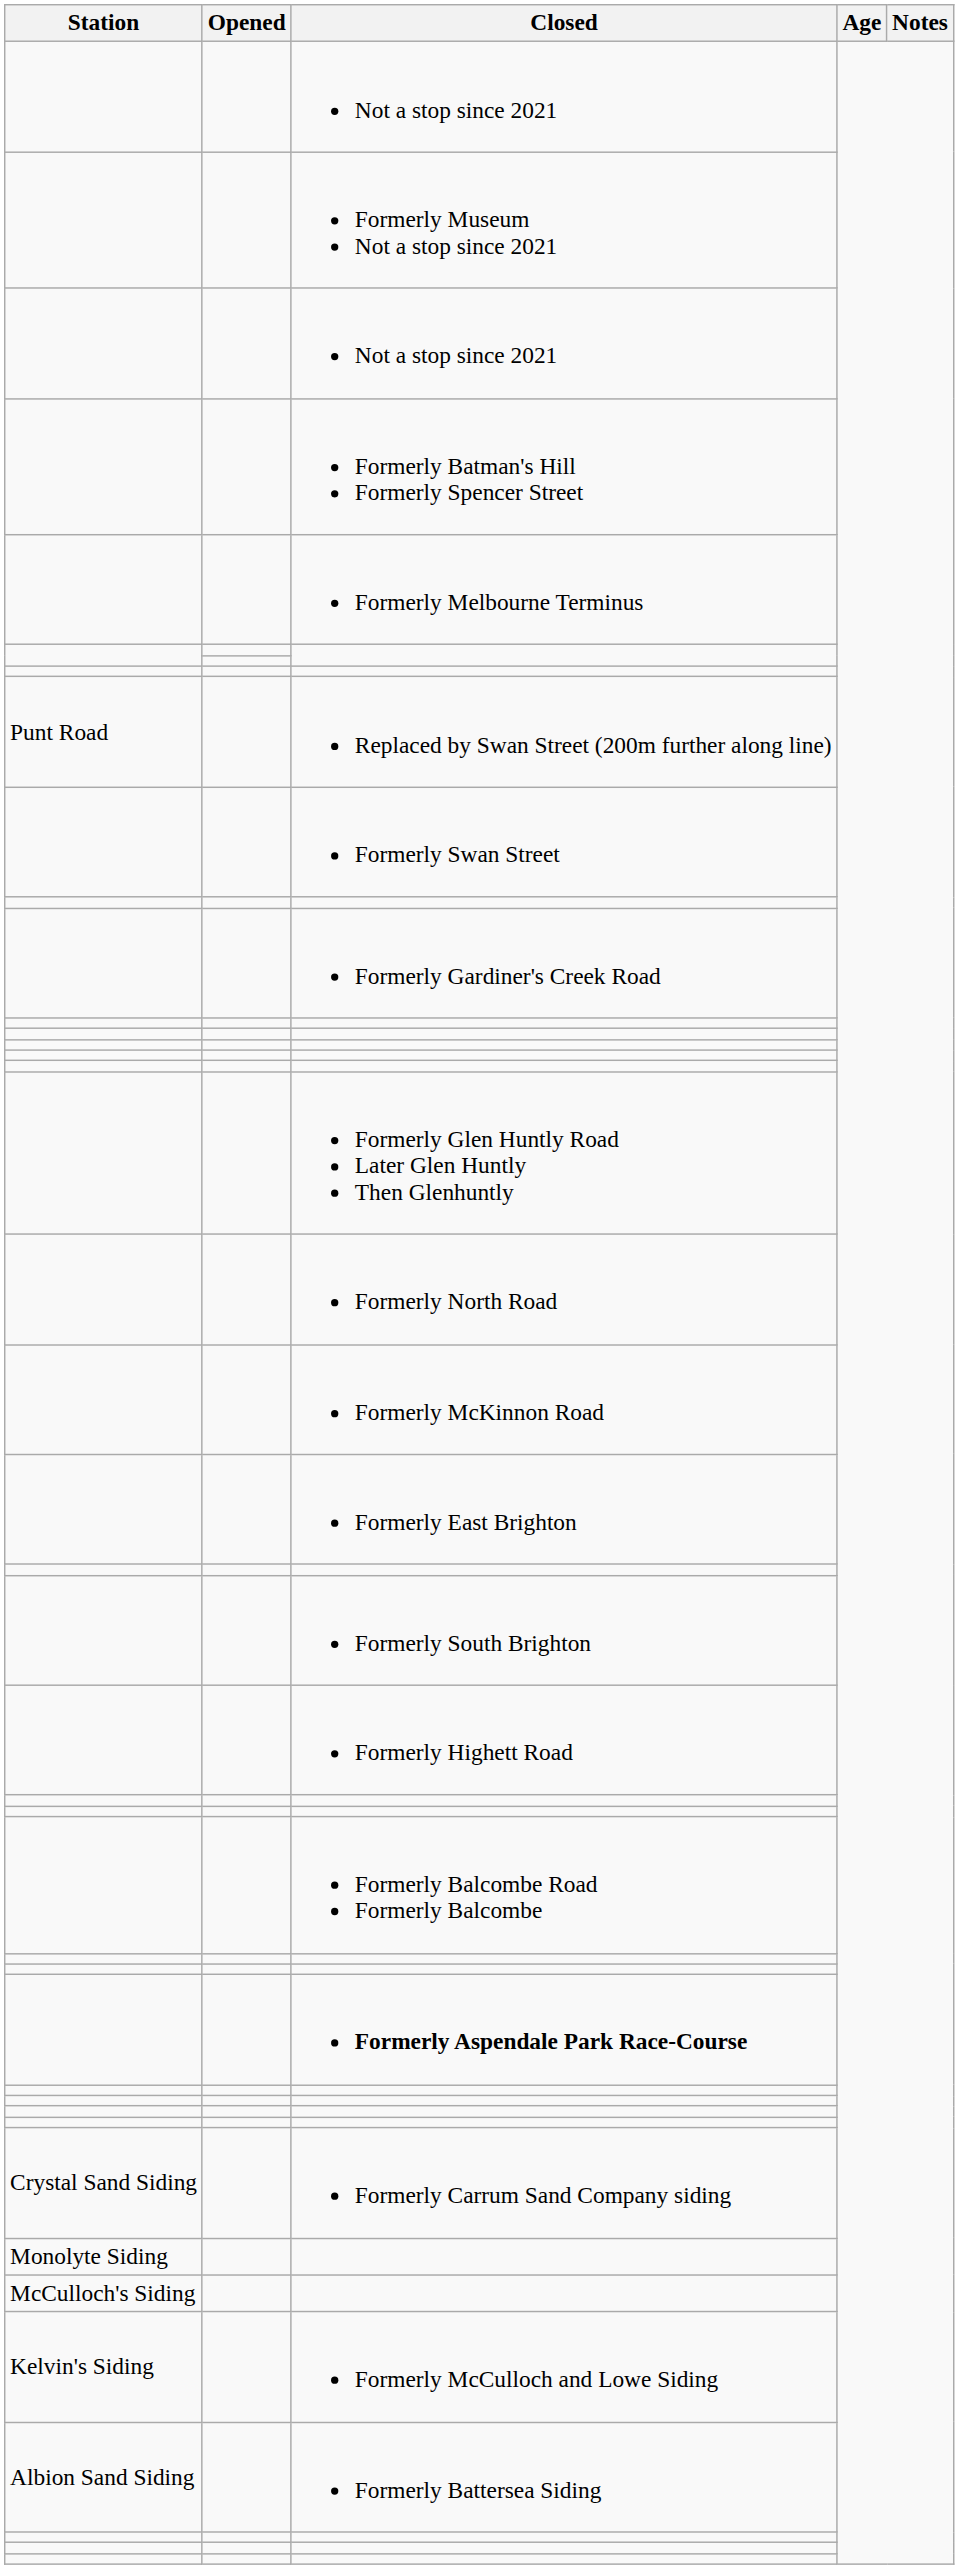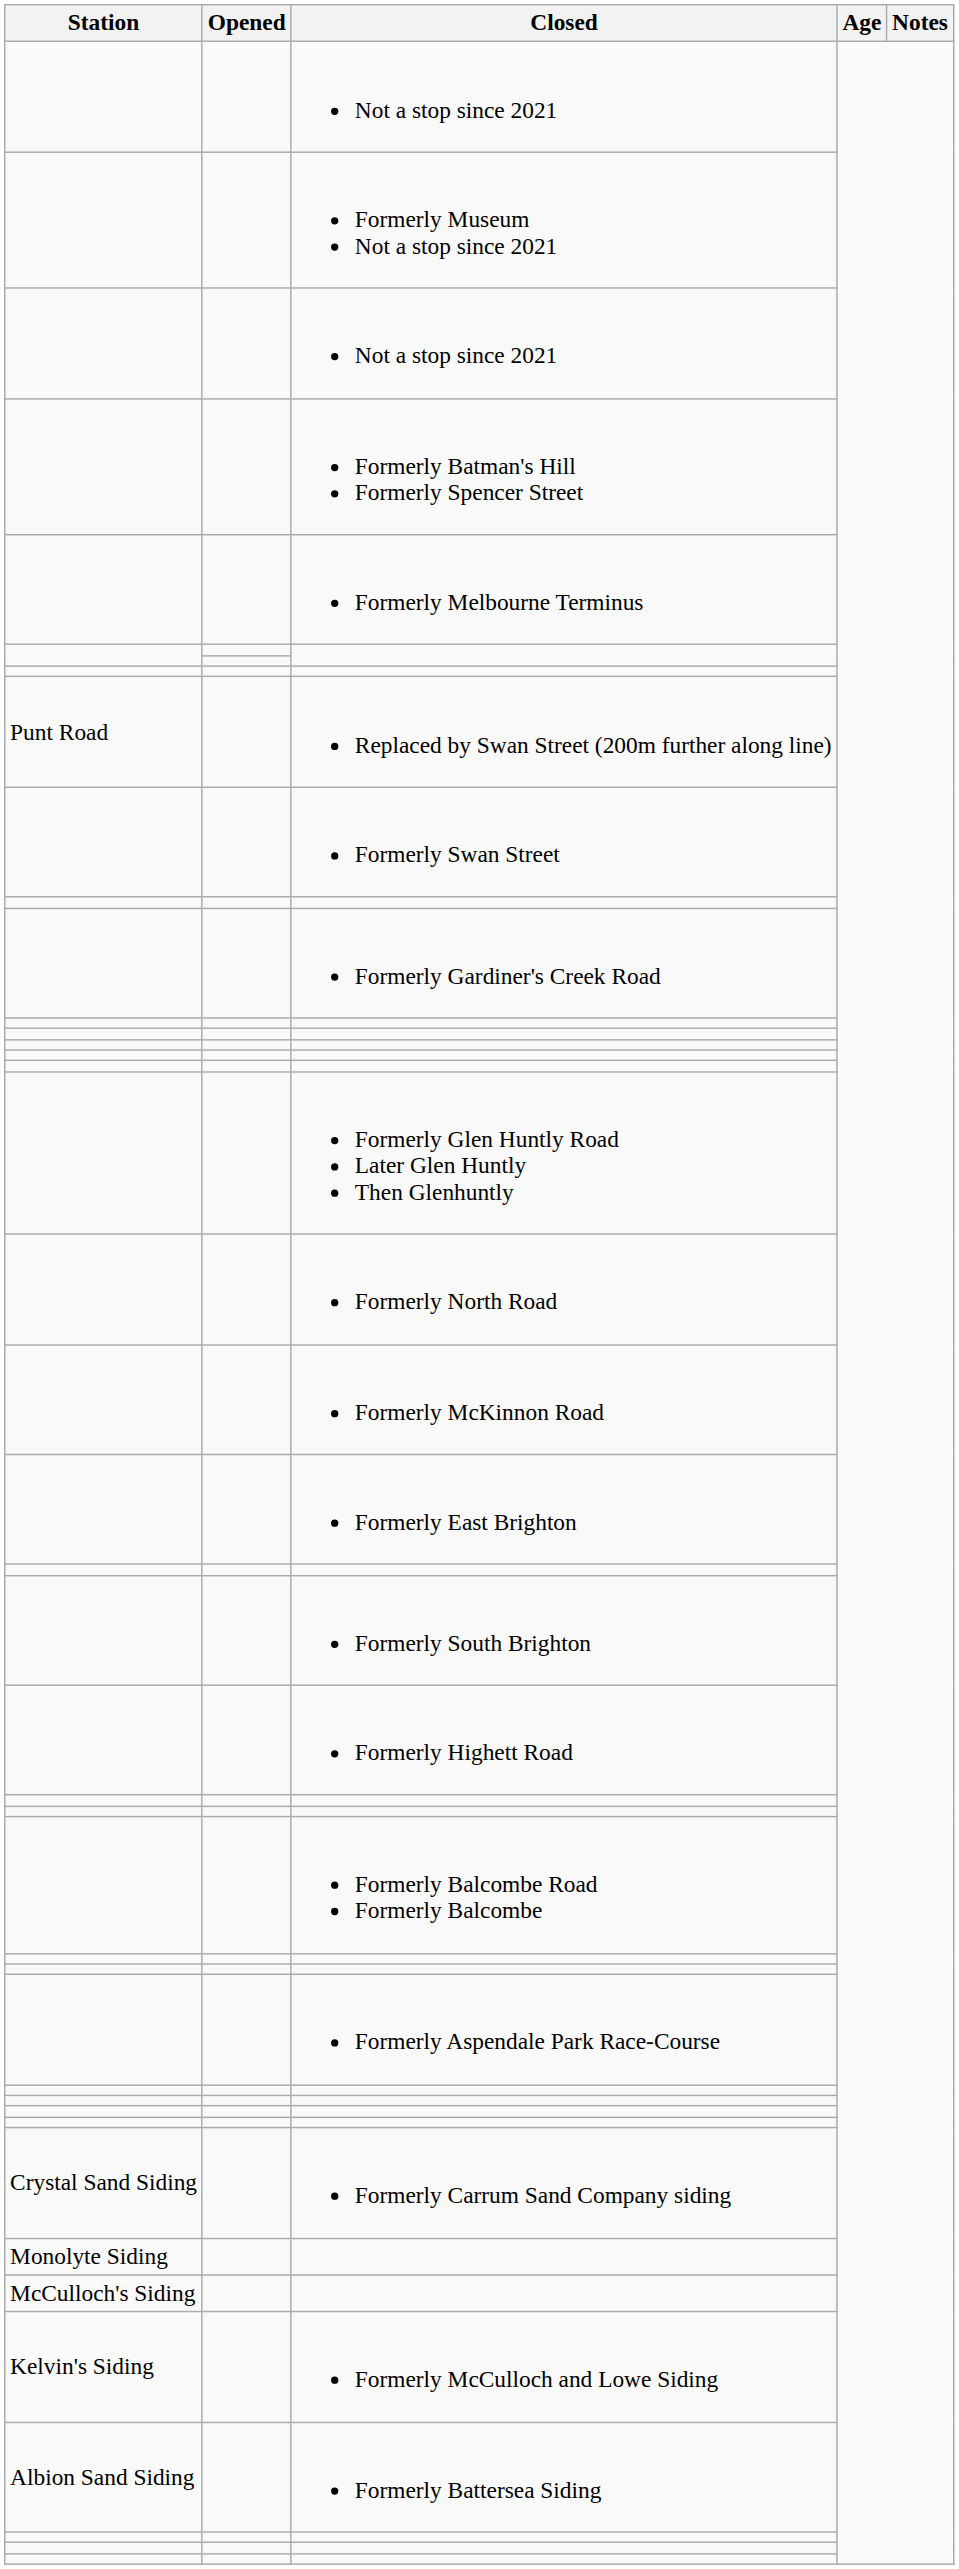(564, 2043) bold -> (564, 2043) normal
